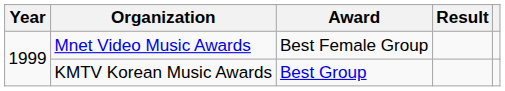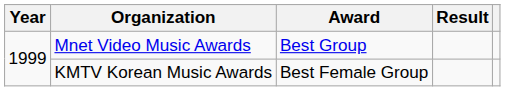(354, 45) Best Female Group -> (323, 45) Best Group
(323, 72) Best Group -> (354, 72) Best Female Group
